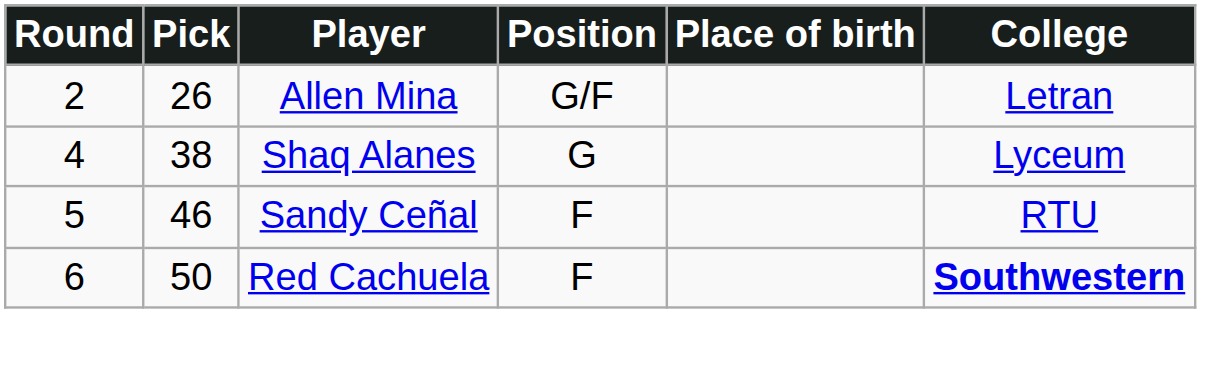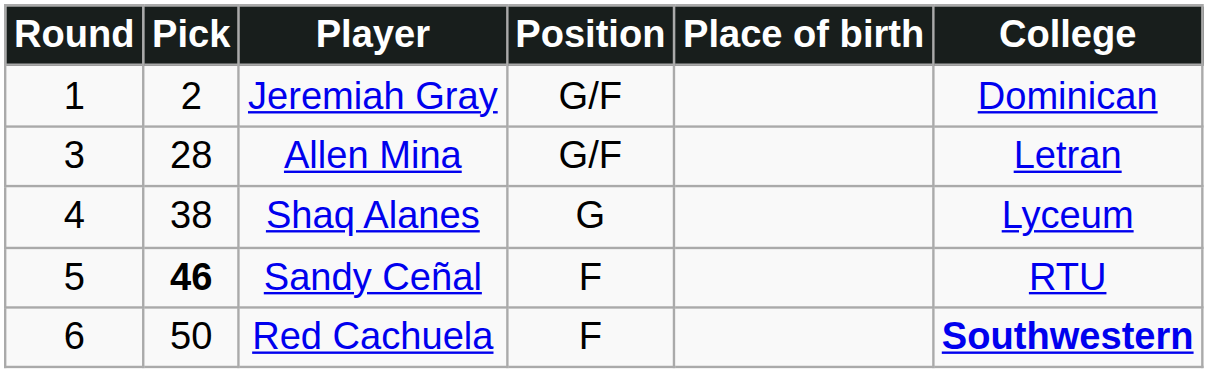+ row: (373, 95)
(74, 95) 2 -> (74, 155) 3
(191, 95) 26 -> (191, 155) 28
(191, 215) normal -> (191, 276) bold
